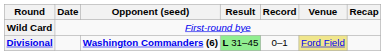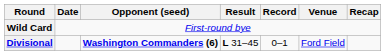(240, 43) lightgreen background -> (240, 43) no background
(323, 43) khaki background -> (323, 43) no background
